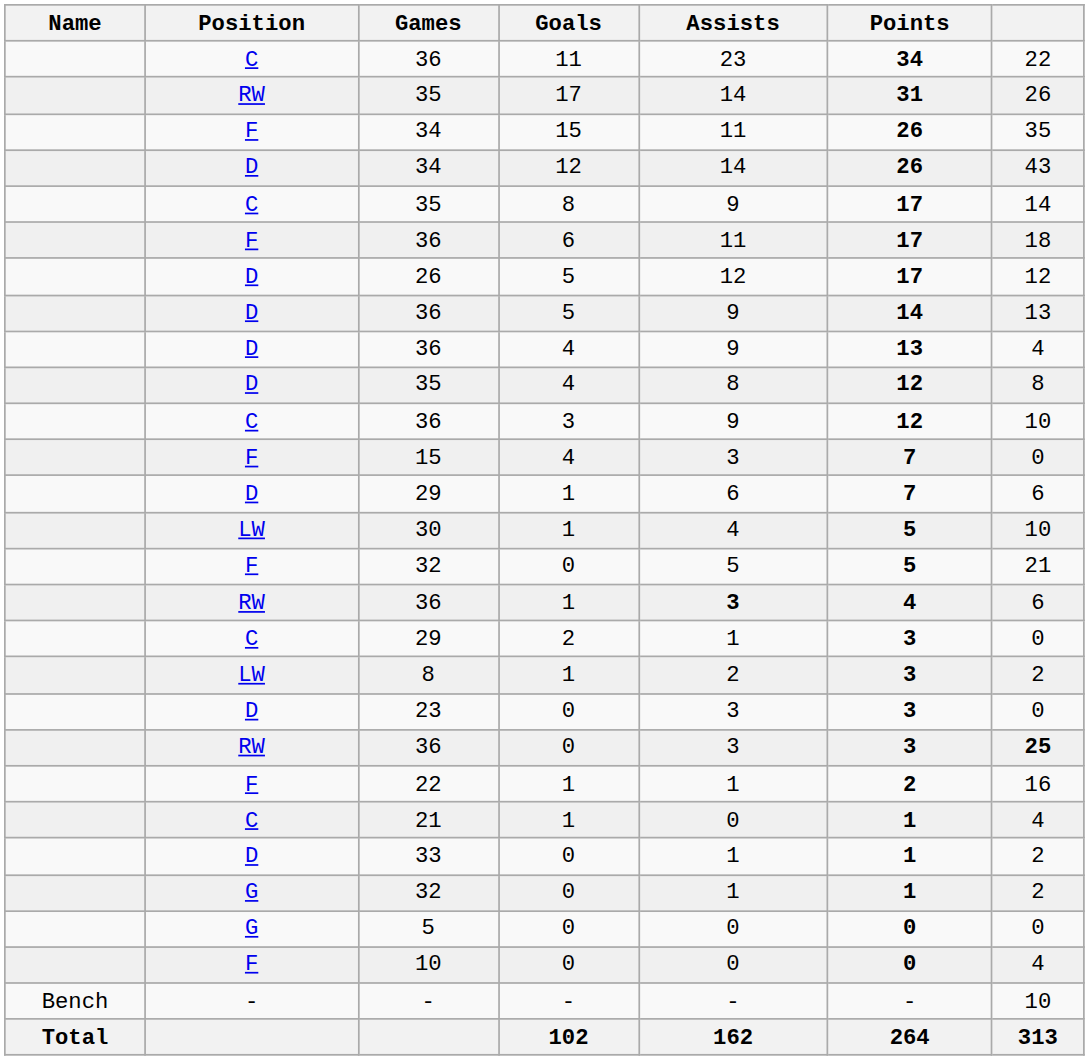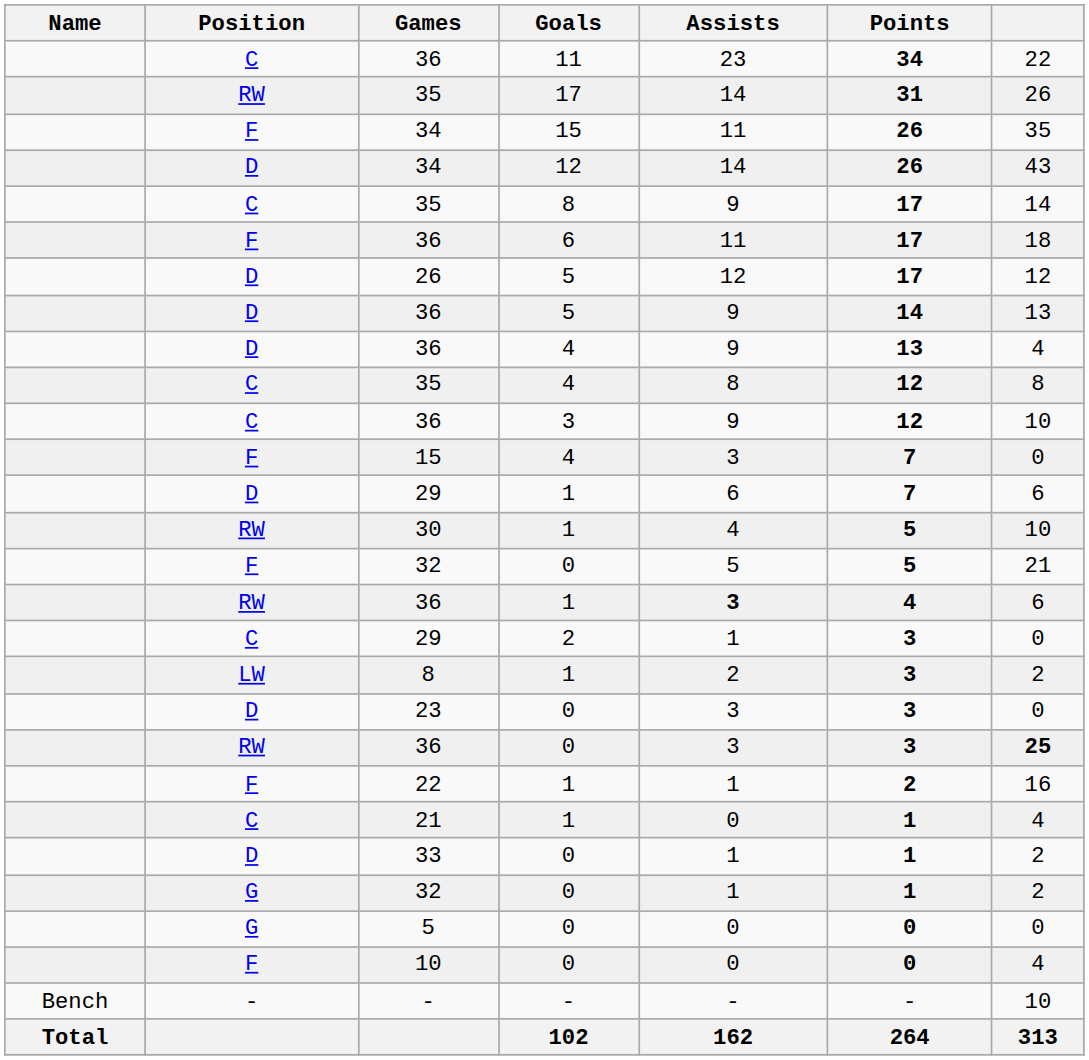(252, 385) D -> (252, 385) C
(252, 530) LW -> (252, 530) RW
